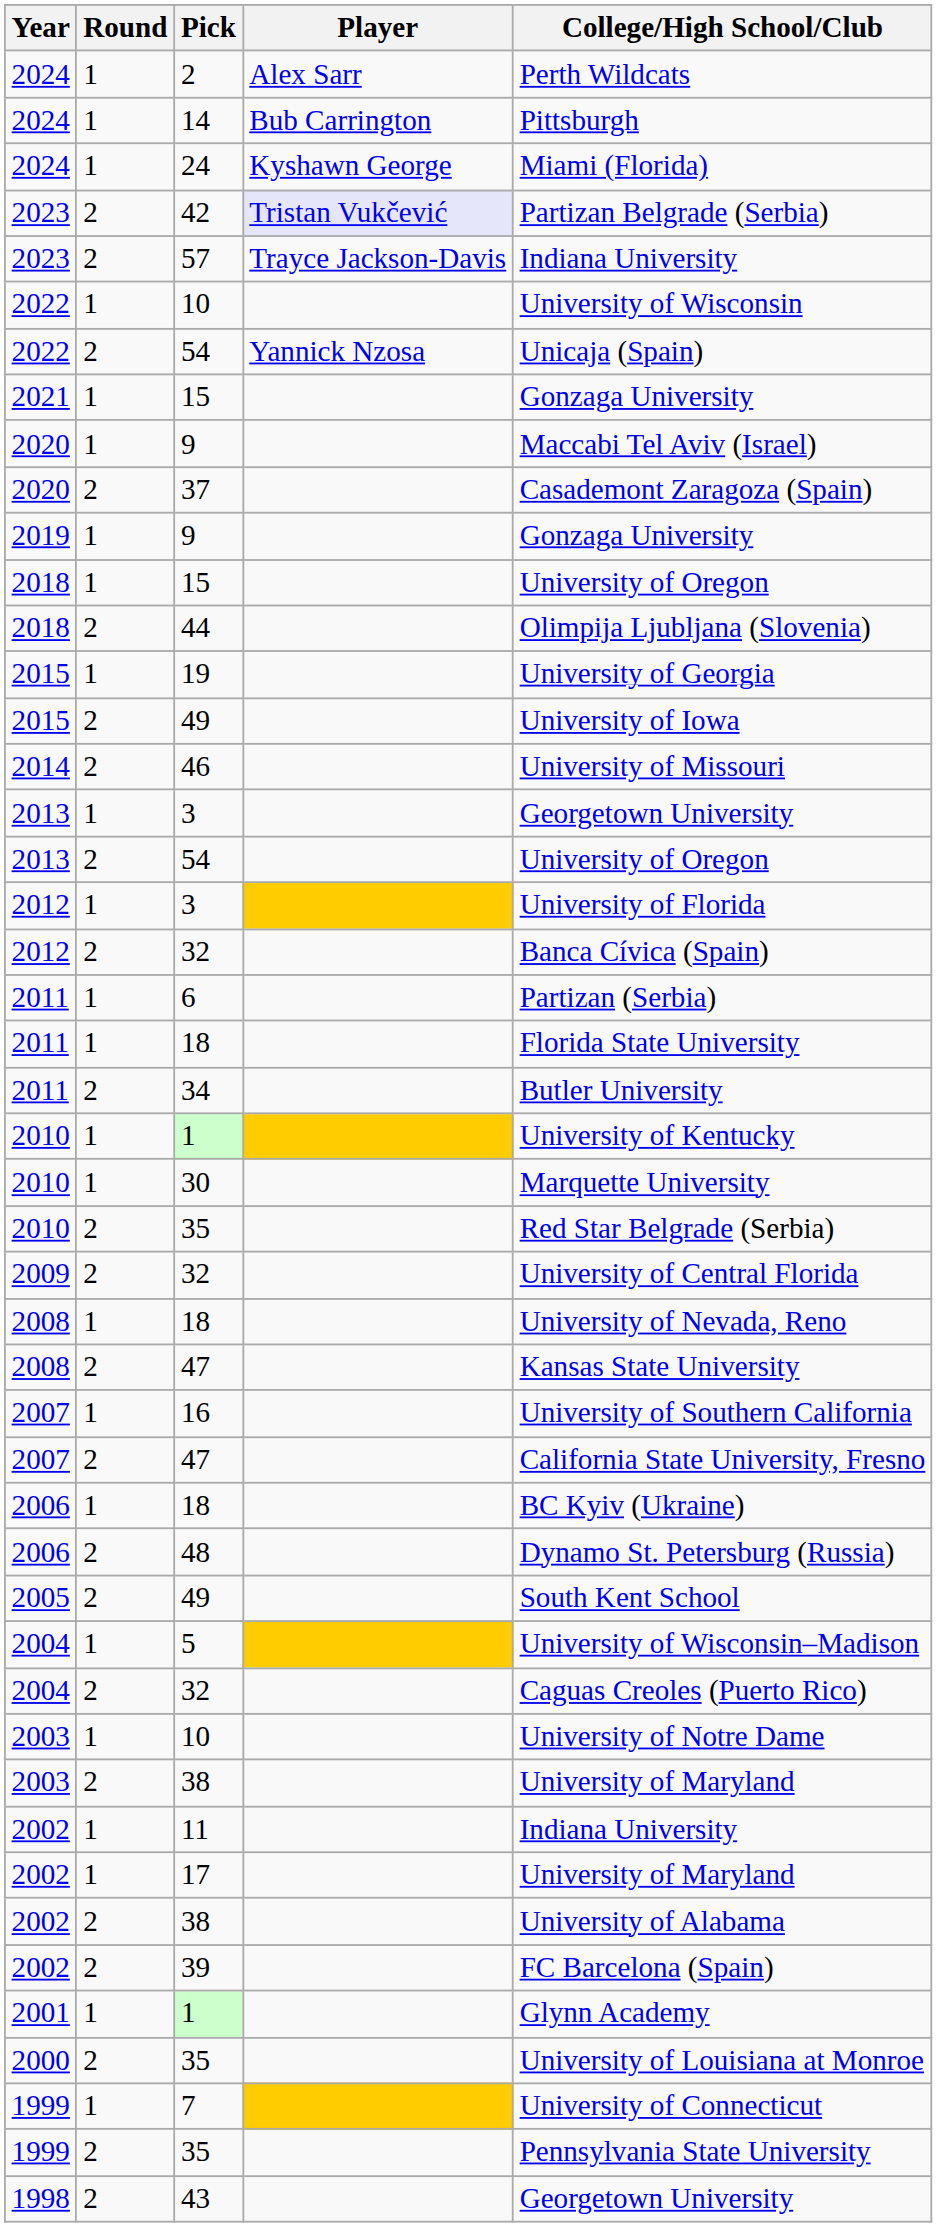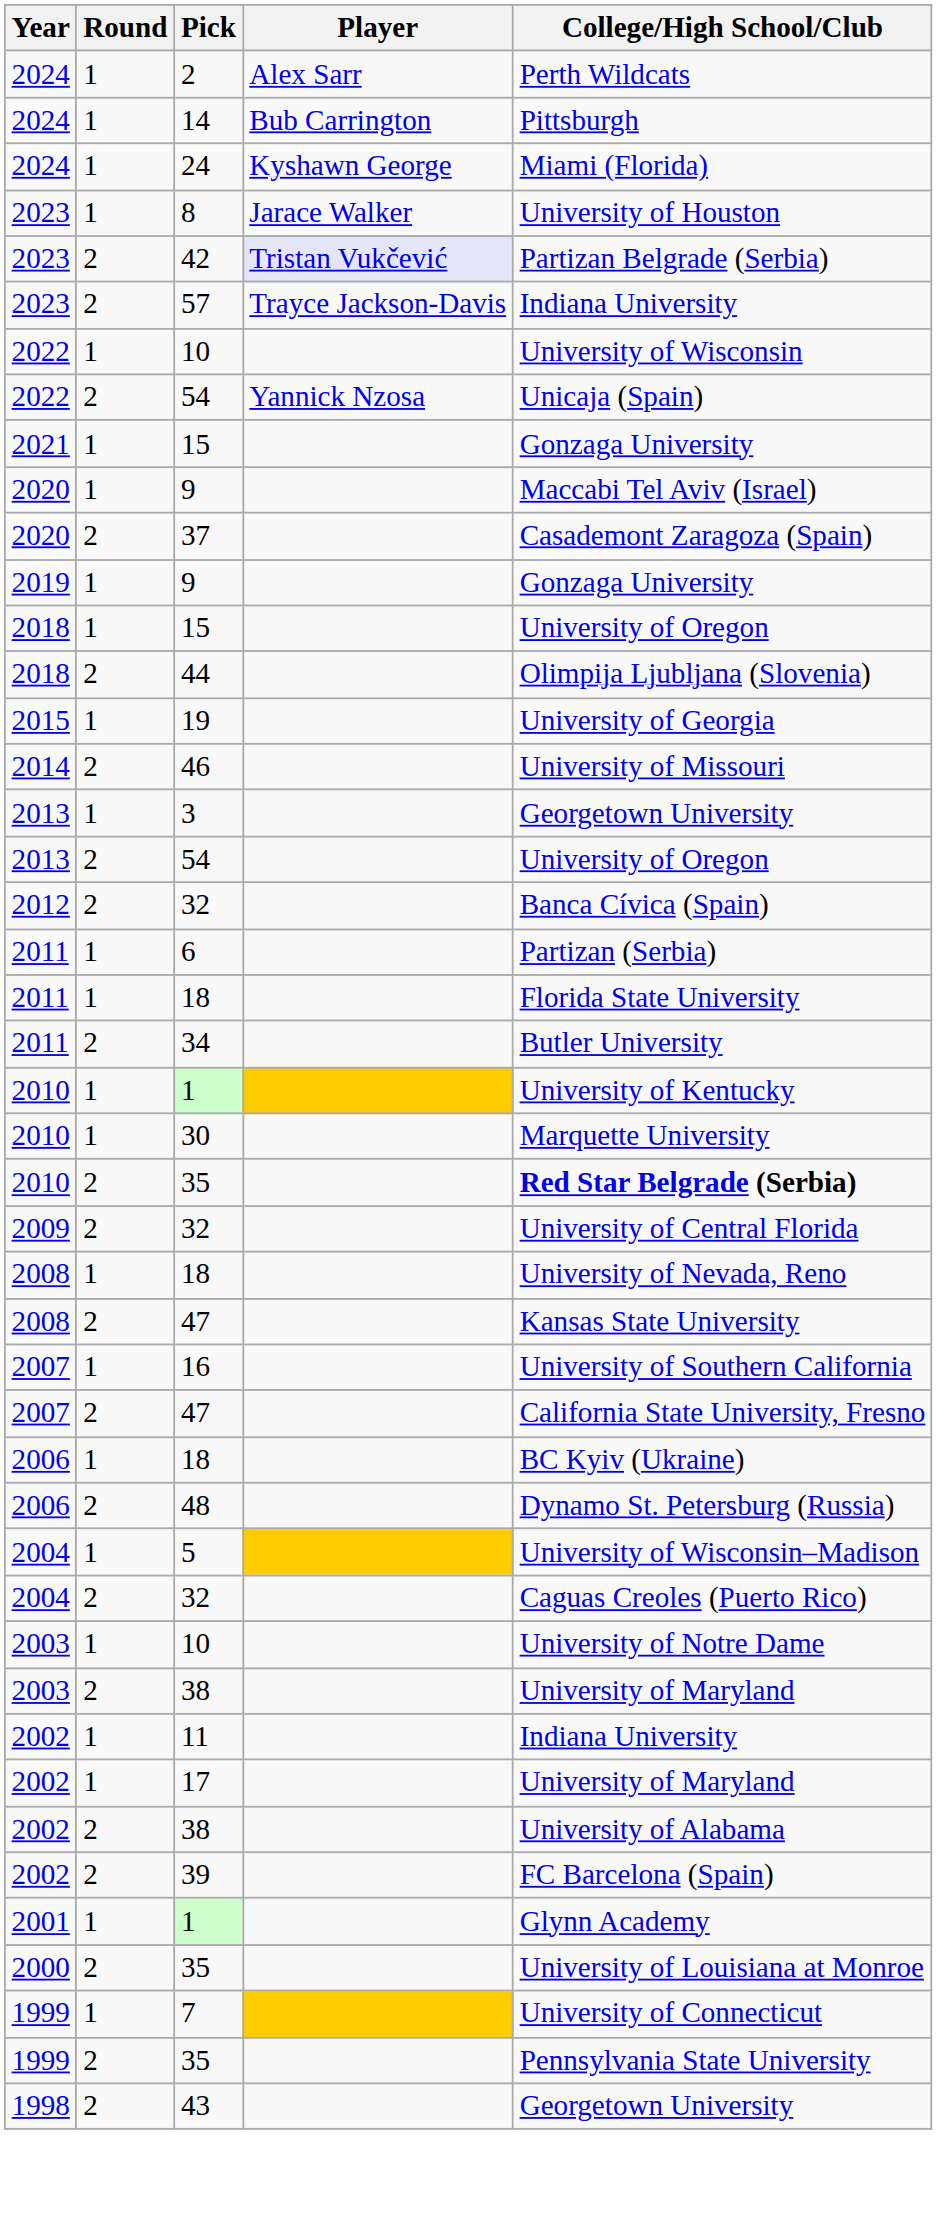+ row: (41, 212)
- row: (41, 720)
- row: (41, 905)
(677, 1228) normal -> (688, 1182) bold
- row: (41, 1597)
